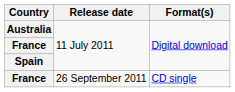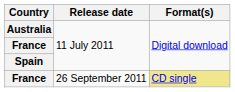(174, 78) no background -> (174, 78) khaki background
